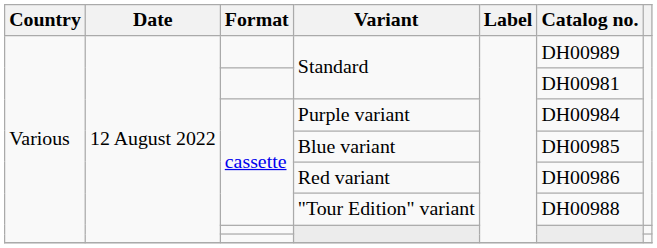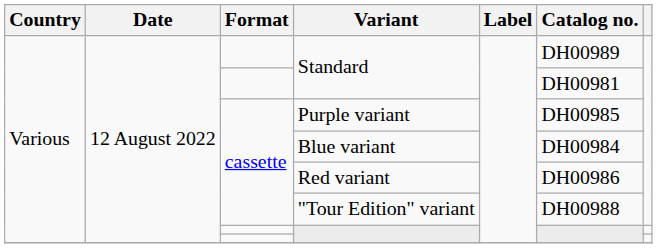(581, 114) DH00984 -> (581, 114) DH00985
(581, 146) DH00985 -> (581, 146) DH00984
